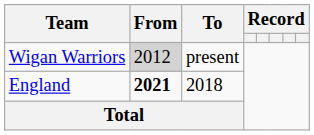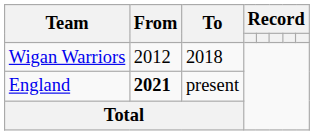(152, 56) lightgrey background -> (152, 56) no background
(212, 56) present -> (204, 56) 2018
(204, 85) 2018 -> (212, 85) present
